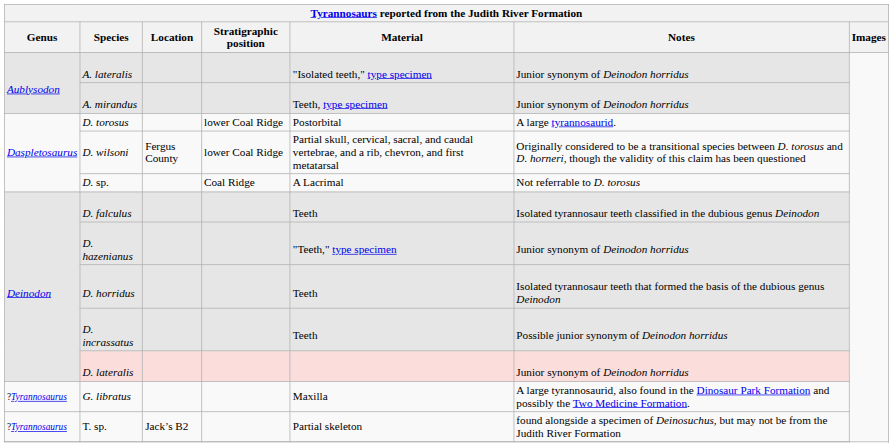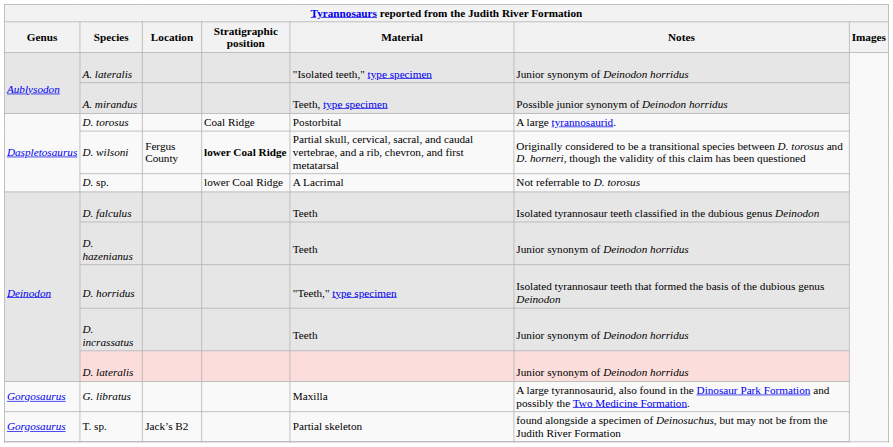(603, 104) Junior synonym of Deinodon horridus -> (622, 104) Possible junior synonym of Deinodon horridus
(244, 122) lower Coal Ridge -> (229, 122) Coal Ridge
(244, 152) normal -> (245, 152) bold
(229, 182) Coal Ridge -> (244, 182) lower Coal Ridge
(345, 249) "Teeth," type specimen -> (305, 249) Teeth
(305, 292) Teeth -> (345, 292) "Teeth," type specimen
(622, 335) Possible junior synonym of Deinodon horridus -> (603, 335) Junior synonym of Deinodon horridus
(37, 397) ?Tyrannosaurus -> (36, 396) Gorgosaurus
(37, 427) ?Tyrannosaurus -> (36, 426) Gorgosaurus
